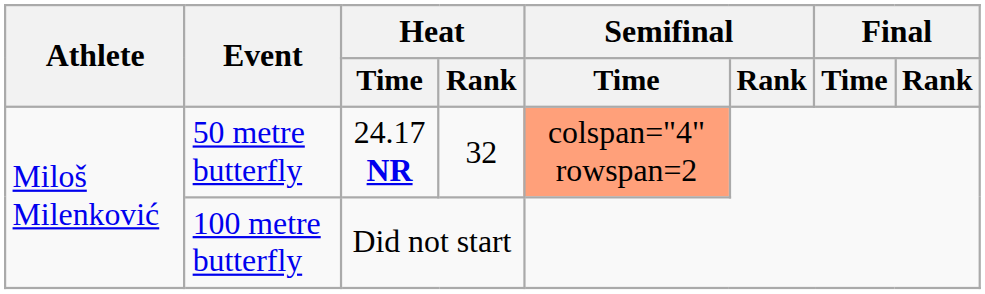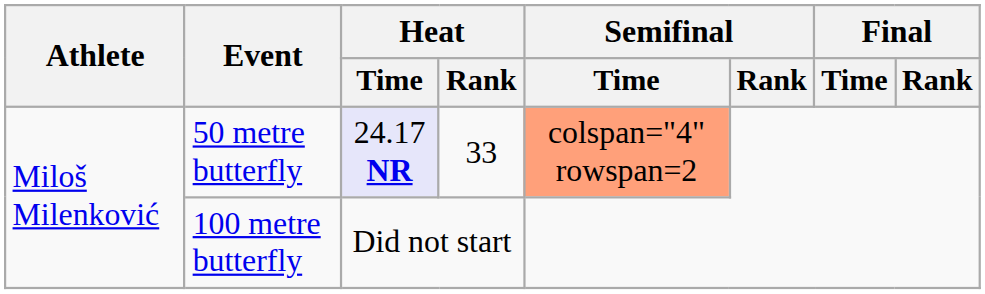(390, 152) no background -> (390, 152) lavender background
(481, 152) 32 -> (481, 152) 33
